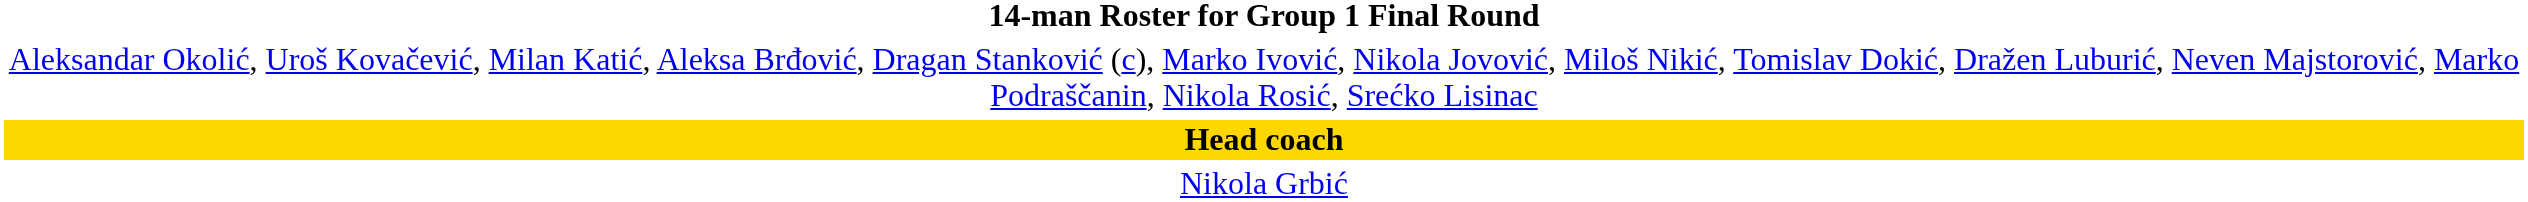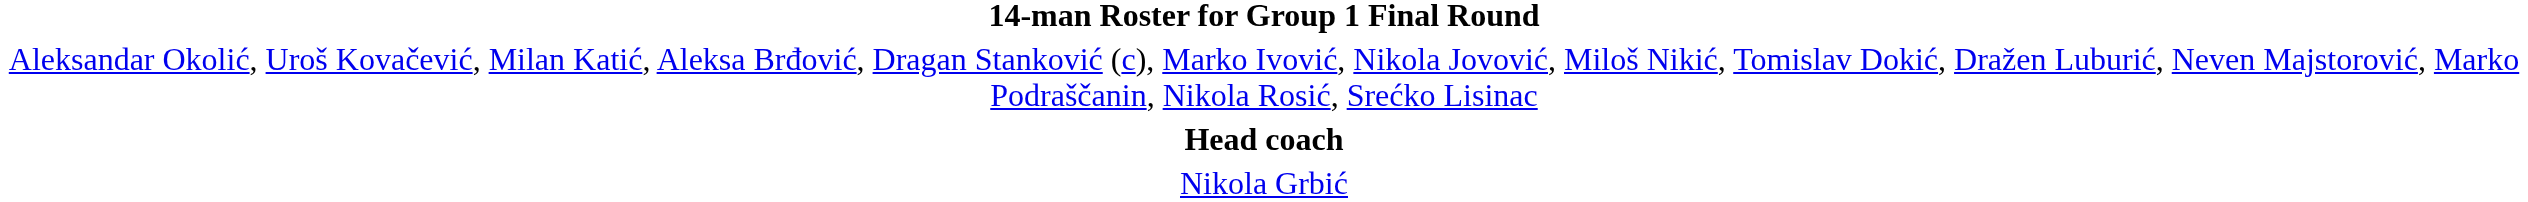(1264, 139) gold background -> (1264, 139) no background
